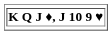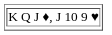(56, 17) bold -> (53, 17) normal
